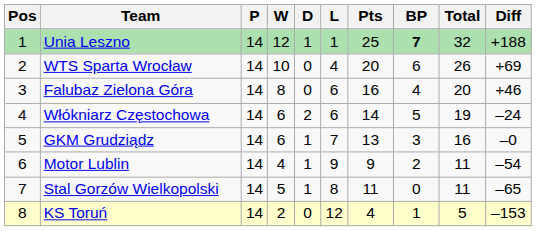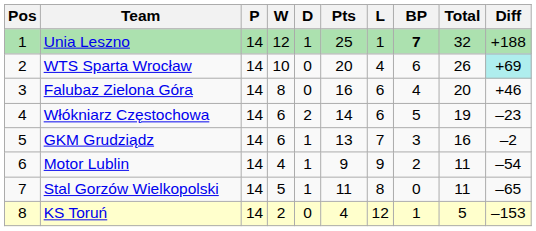columns swapped: (334, 16) <-> (370, 16)
(508, 66) no background -> (508, 66) paleturquoise background
(508, 115) –24 -> (508, 115) –23
(508, 139) –0 -> (508, 139) –2
